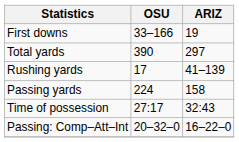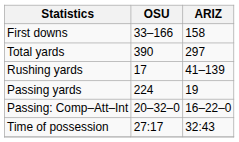(192, 33) 19 -> (195, 33) 158
(195, 89) 158 -> (192, 89) 19
rows swapped: (68, 127) <-> (58, 108)
